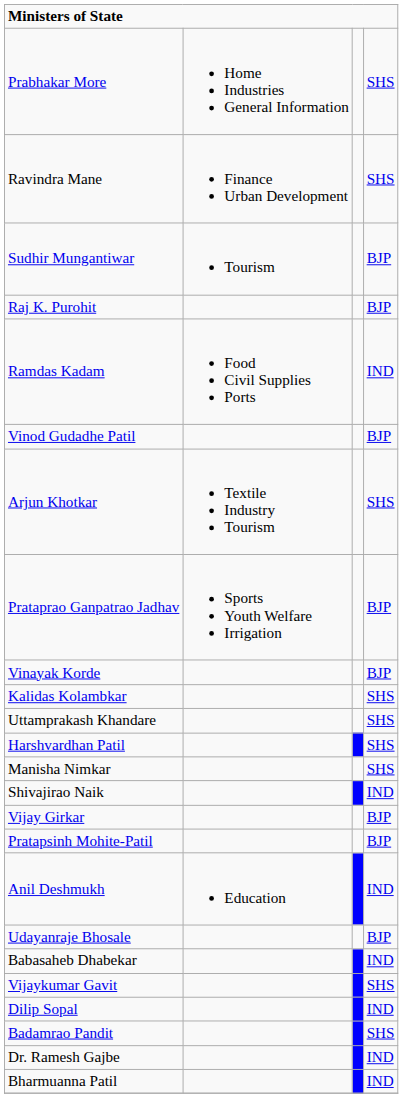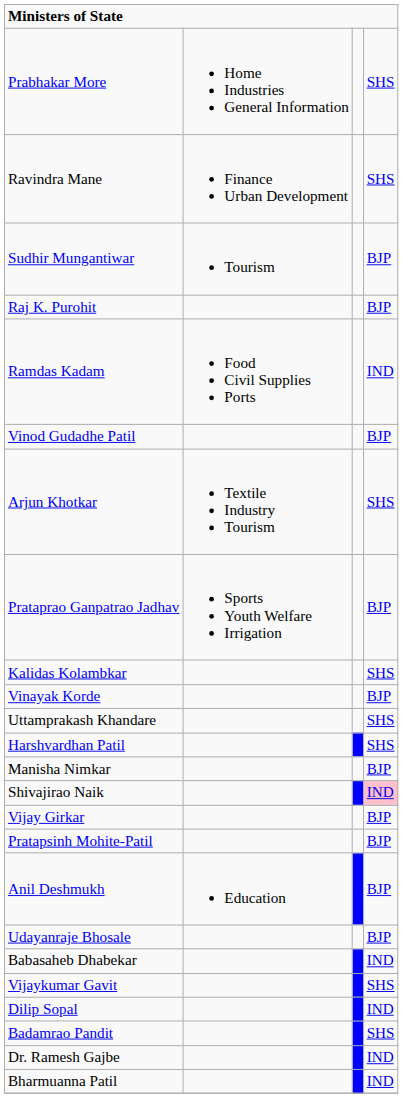rows swapped: (54, 672) <-> (67, 696)
(381, 768) SHS -> (379, 768) BJP
(380, 792) no background -> (380, 792) pink background
(380, 889) IND -> (379, 889) BJP
